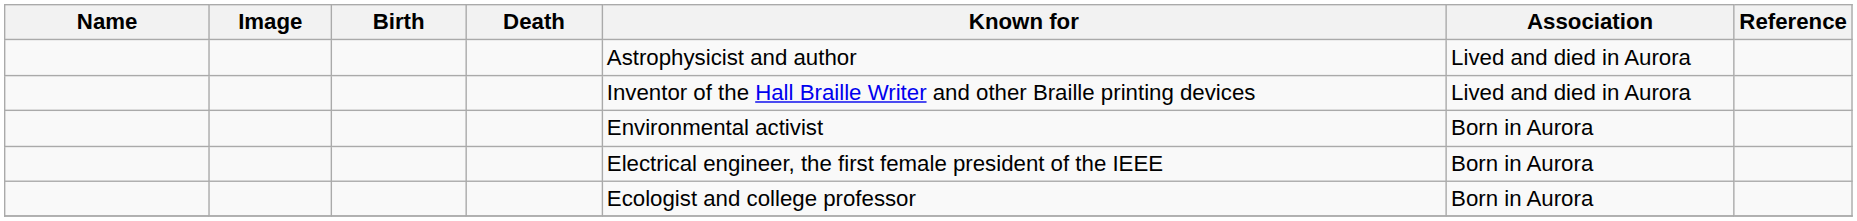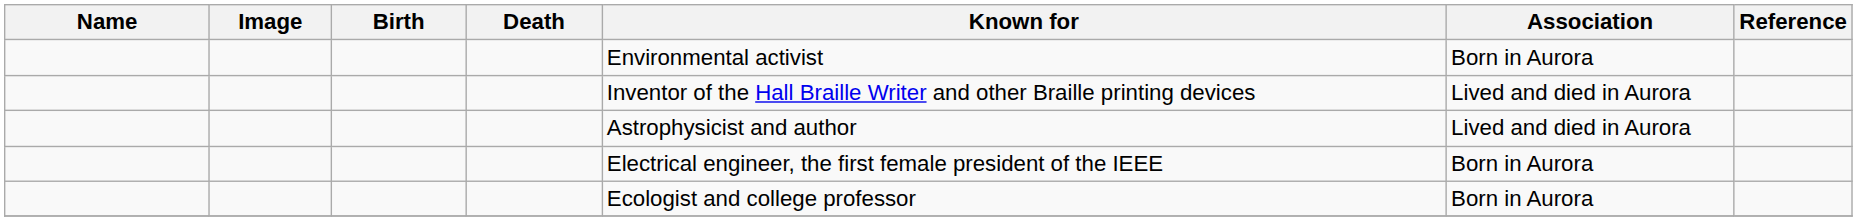(732, 57) Astrophysicist and author -> (715, 57) Environmental activist
(1571, 57) Lived and died in Aurora -> (1522, 57) Born in Aurora
(715, 127) Environmental activist -> (732, 127) Astrophysicist and author
(1522, 127) Born in Aurora -> (1571, 127) Lived and died in Aurora
